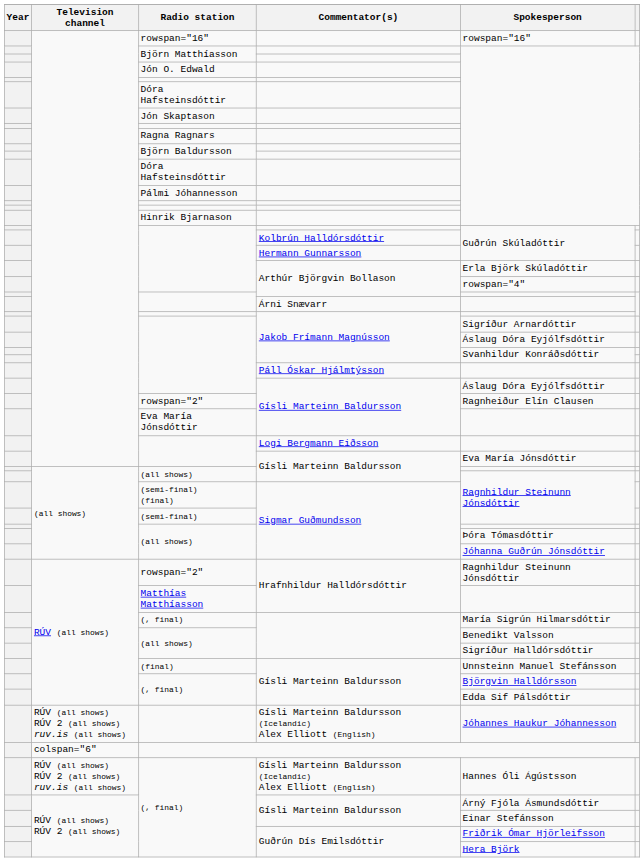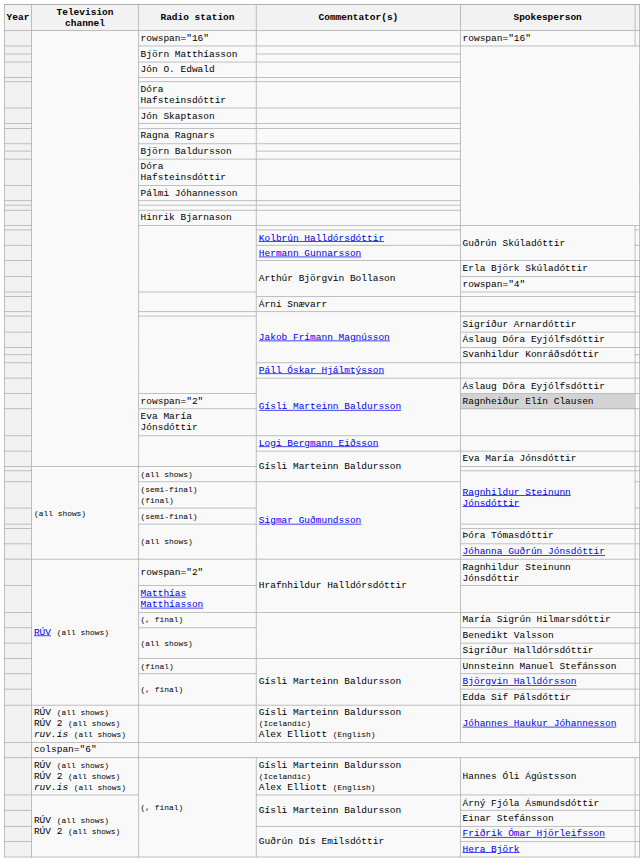(528, 401) no background -> (528, 401) lightgrey background
